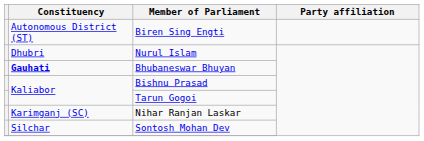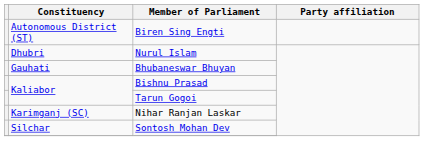(30, 68) bold -> (30, 68) normal
